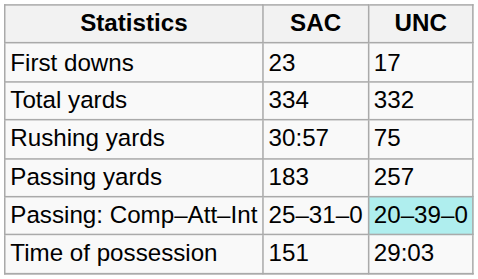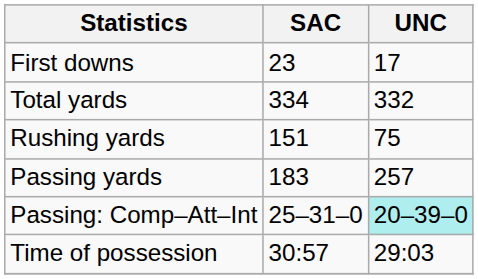(299, 138) 30:57 -> (289, 138) 151
(289, 253) 151 -> (299, 253) 30:57
